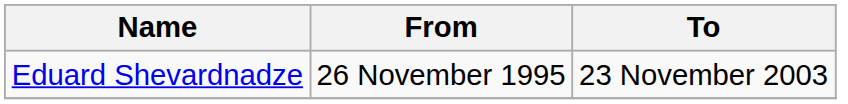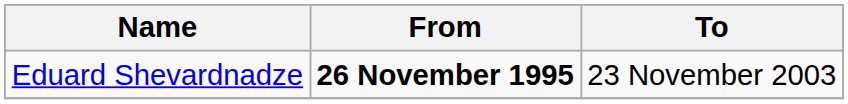(441, 74) normal -> (445, 74) bold
